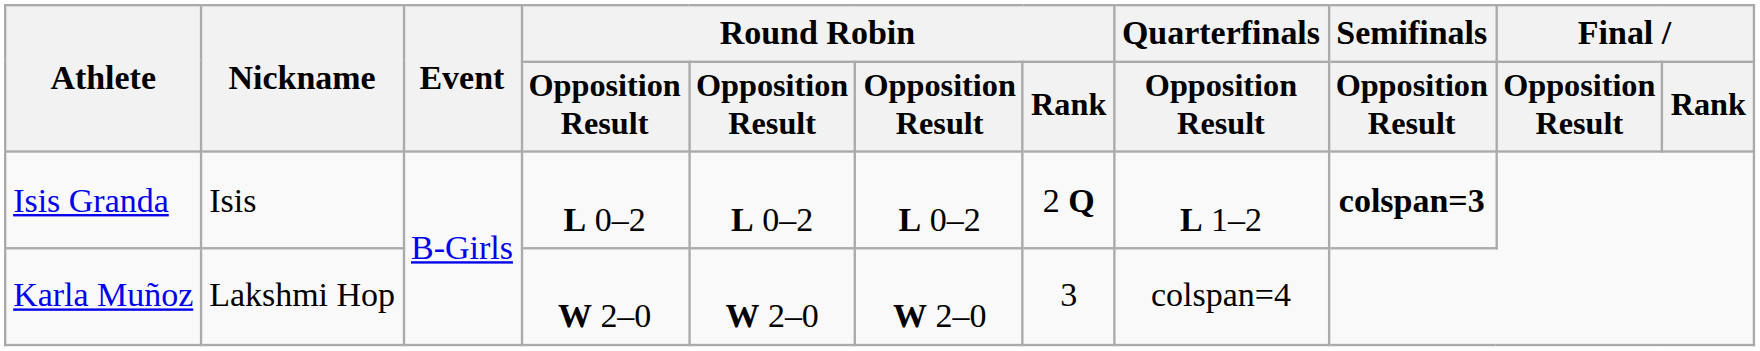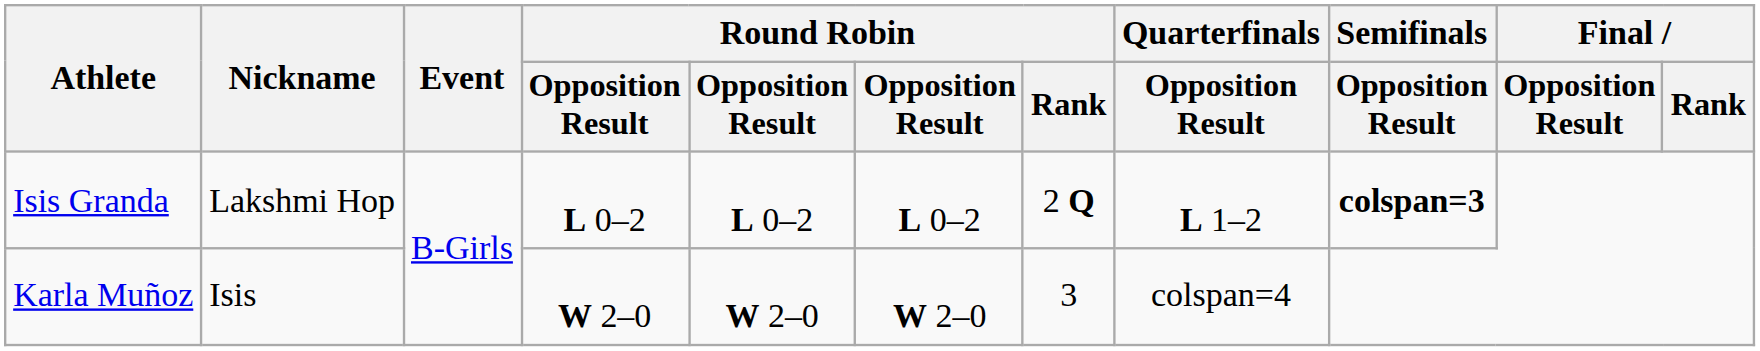(233, 199) Isis -> (302, 199) Lakshmi Hop
(302, 295) Lakshmi Hop -> (233, 295) Isis
